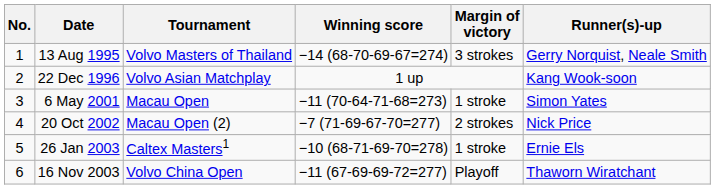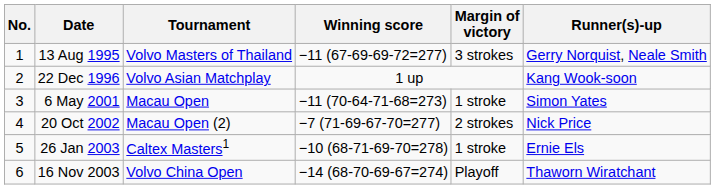(373, 55) −14 (68-70-69-67=274) -> (373, 55) −11 (67-69-69-72=277)
(373, 172) −11 (67-69-69-72=277) -> (373, 172) −14 (68-70-69-67=274)
